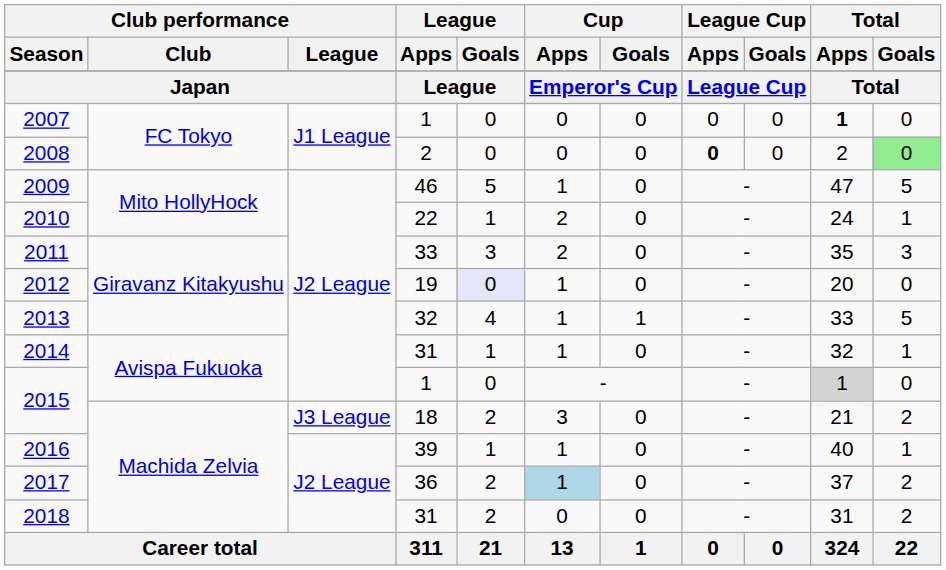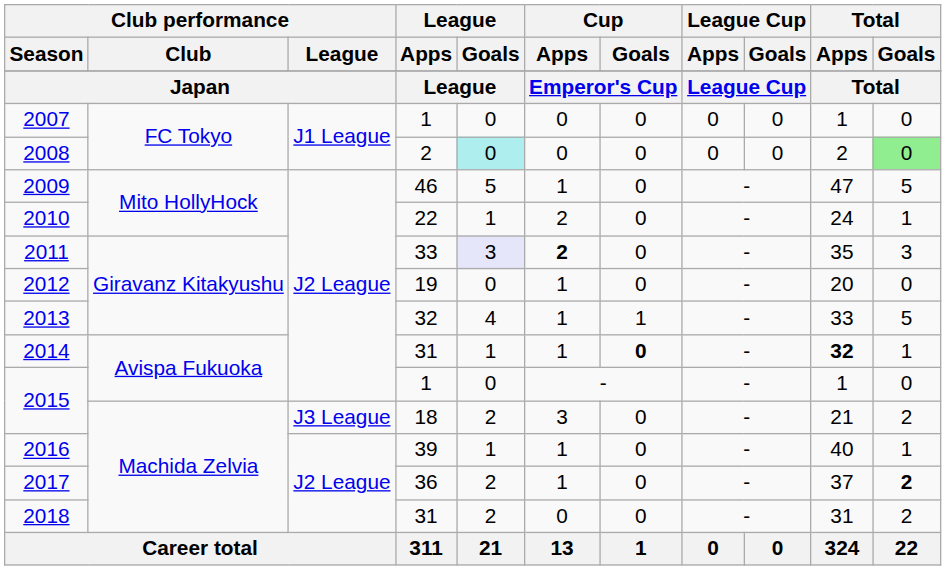(842, 119) bold -> (842, 119) normal
(491, 152) no background -> (491, 152) paleturquoise background
(713, 152) bold -> (713, 152) normal
(491, 251) no background -> (491, 251) lavender background
(562, 251) normal -> (562, 251) bold
(491, 284) lavender background -> (491, 284) no background
(641, 350) normal -> (641, 350) bold
(842, 350) normal -> (842, 350) bold
(842, 383) lightgrey background -> (842, 383) no background
(562, 482) lightblue background -> (562, 482) no background
(906, 482) normal -> (906, 482) bold
